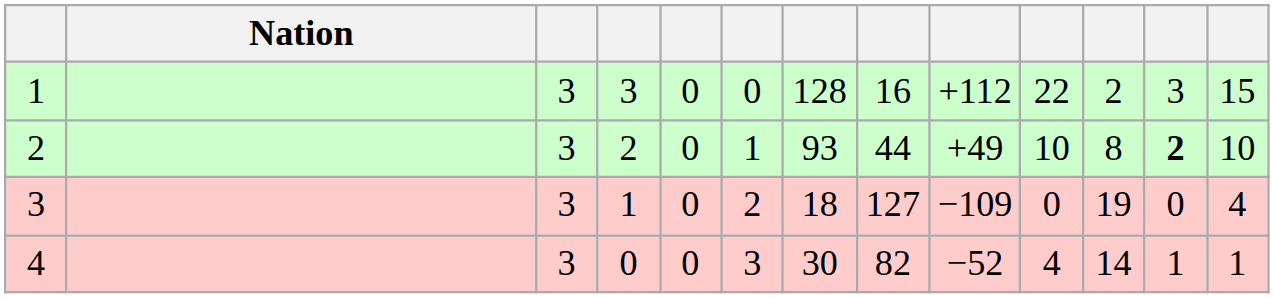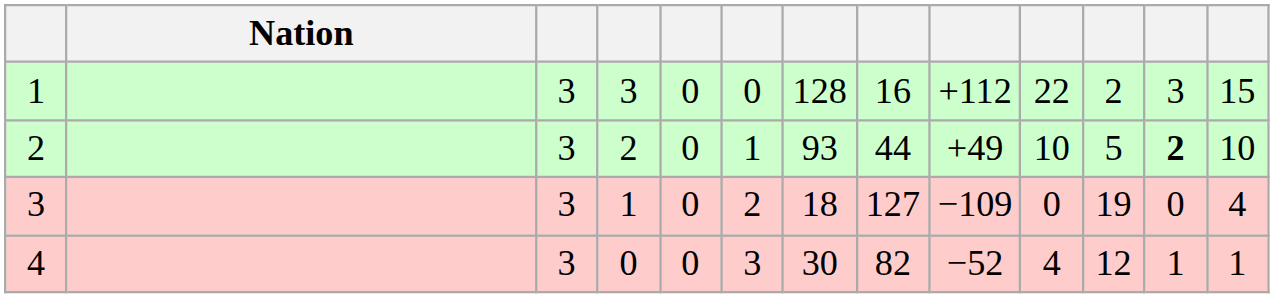(1114, 147) 8 -> (1114, 147) 5
(1114, 262) 14 -> (1114, 262) 12
